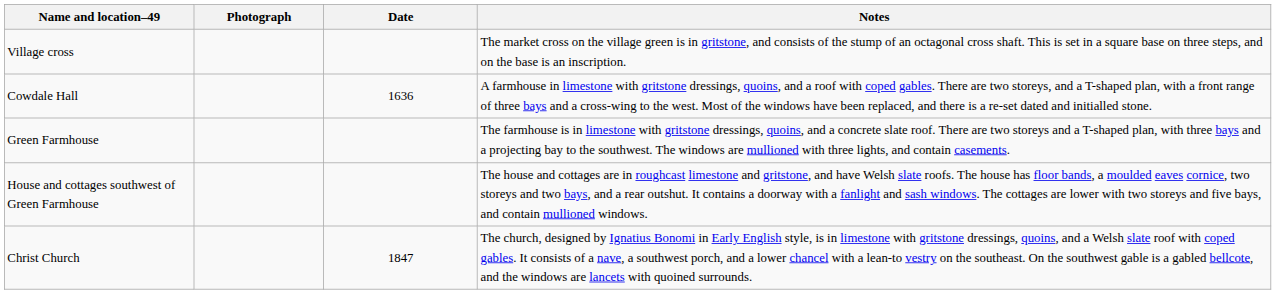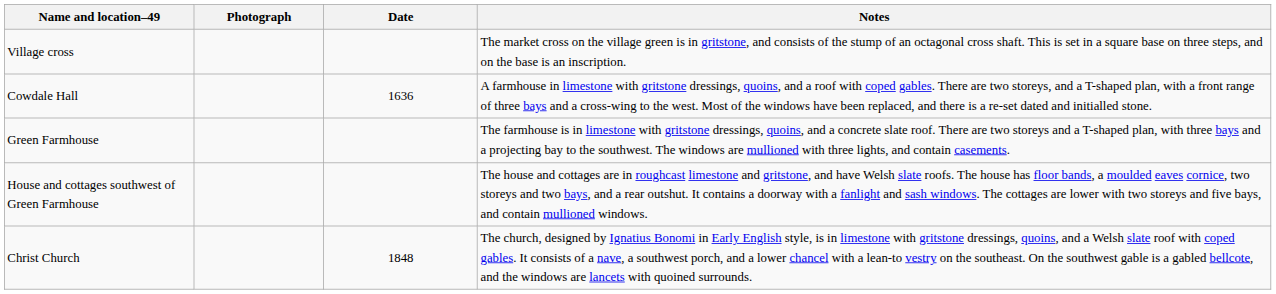(401, 257) 1847 -> (401, 257) 1848
